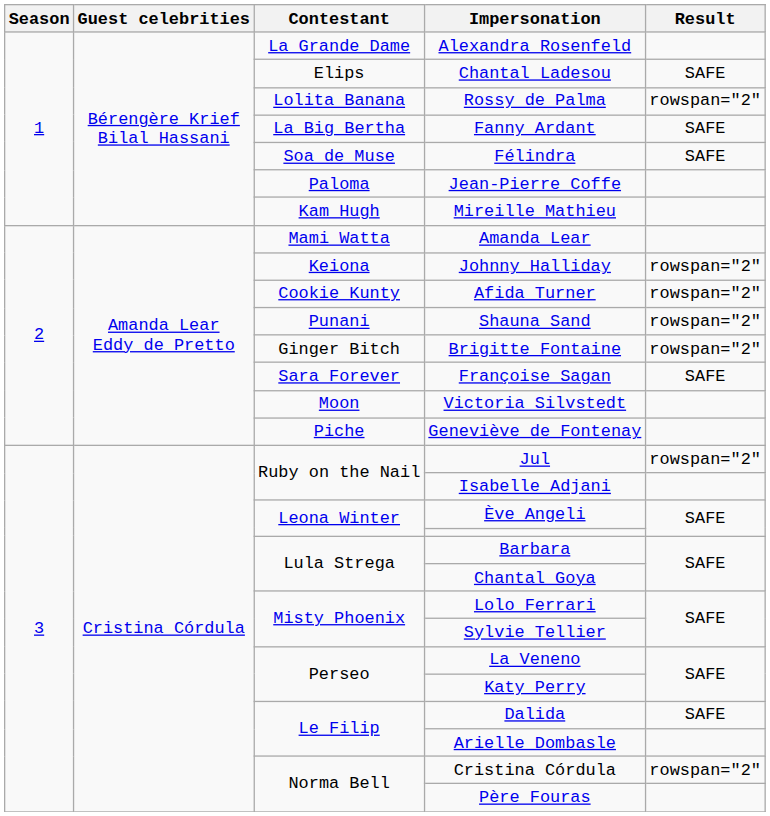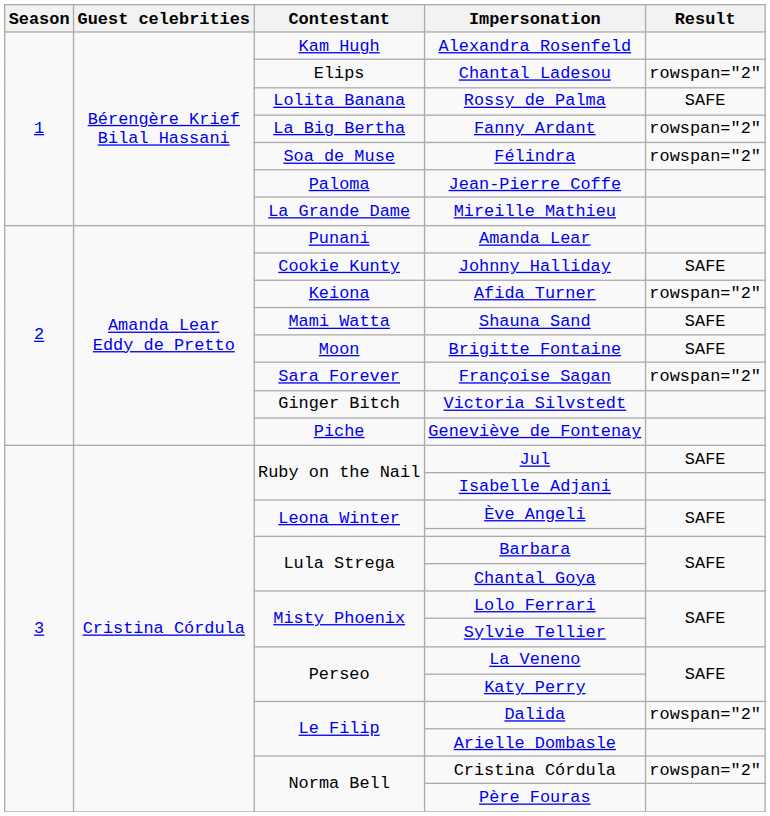(339, 46) La Grande Dame -> (339, 46) Kam Hugh
(705, 74) SAFE -> (705, 74) rowspan="2"
(705, 101) rowspan="2" -> (705, 101) SAFE
(705, 129) SAFE -> (705, 129) rowspan="2"
(705, 156) SAFE -> (705, 156) rowspan="2"
(339, 211) Kam Hugh -> (339, 211) La Grande Dame
(339, 239) Mami Watta -> (339, 239) Punani
(339, 266) Keiona -> (339, 266) Cookie Kunty
(705, 266) rowspan="2" -> (705, 266) SAFE
(339, 294) Cookie Kunty -> (339, 294) Keiona
(339, 321) Punani -> (339, 321) Mami Watta
(705, 321) rowspan="2" -> (705, 321) SAFE
(339, 349) Ginger Bitch -> (339, 349) Moon
(705, 349) rowspan="2" -> (705, 349) SAFE
(705, 376) SAFE -> (705, 376) rowspan="2"
(339, 404) Moon -> (339, 404) Ginger Bitch
(705, 459) rowspan="2" -> (705, 459) SAFE
(705, 715) SAFE -> (705, 715) rowspan="2"
